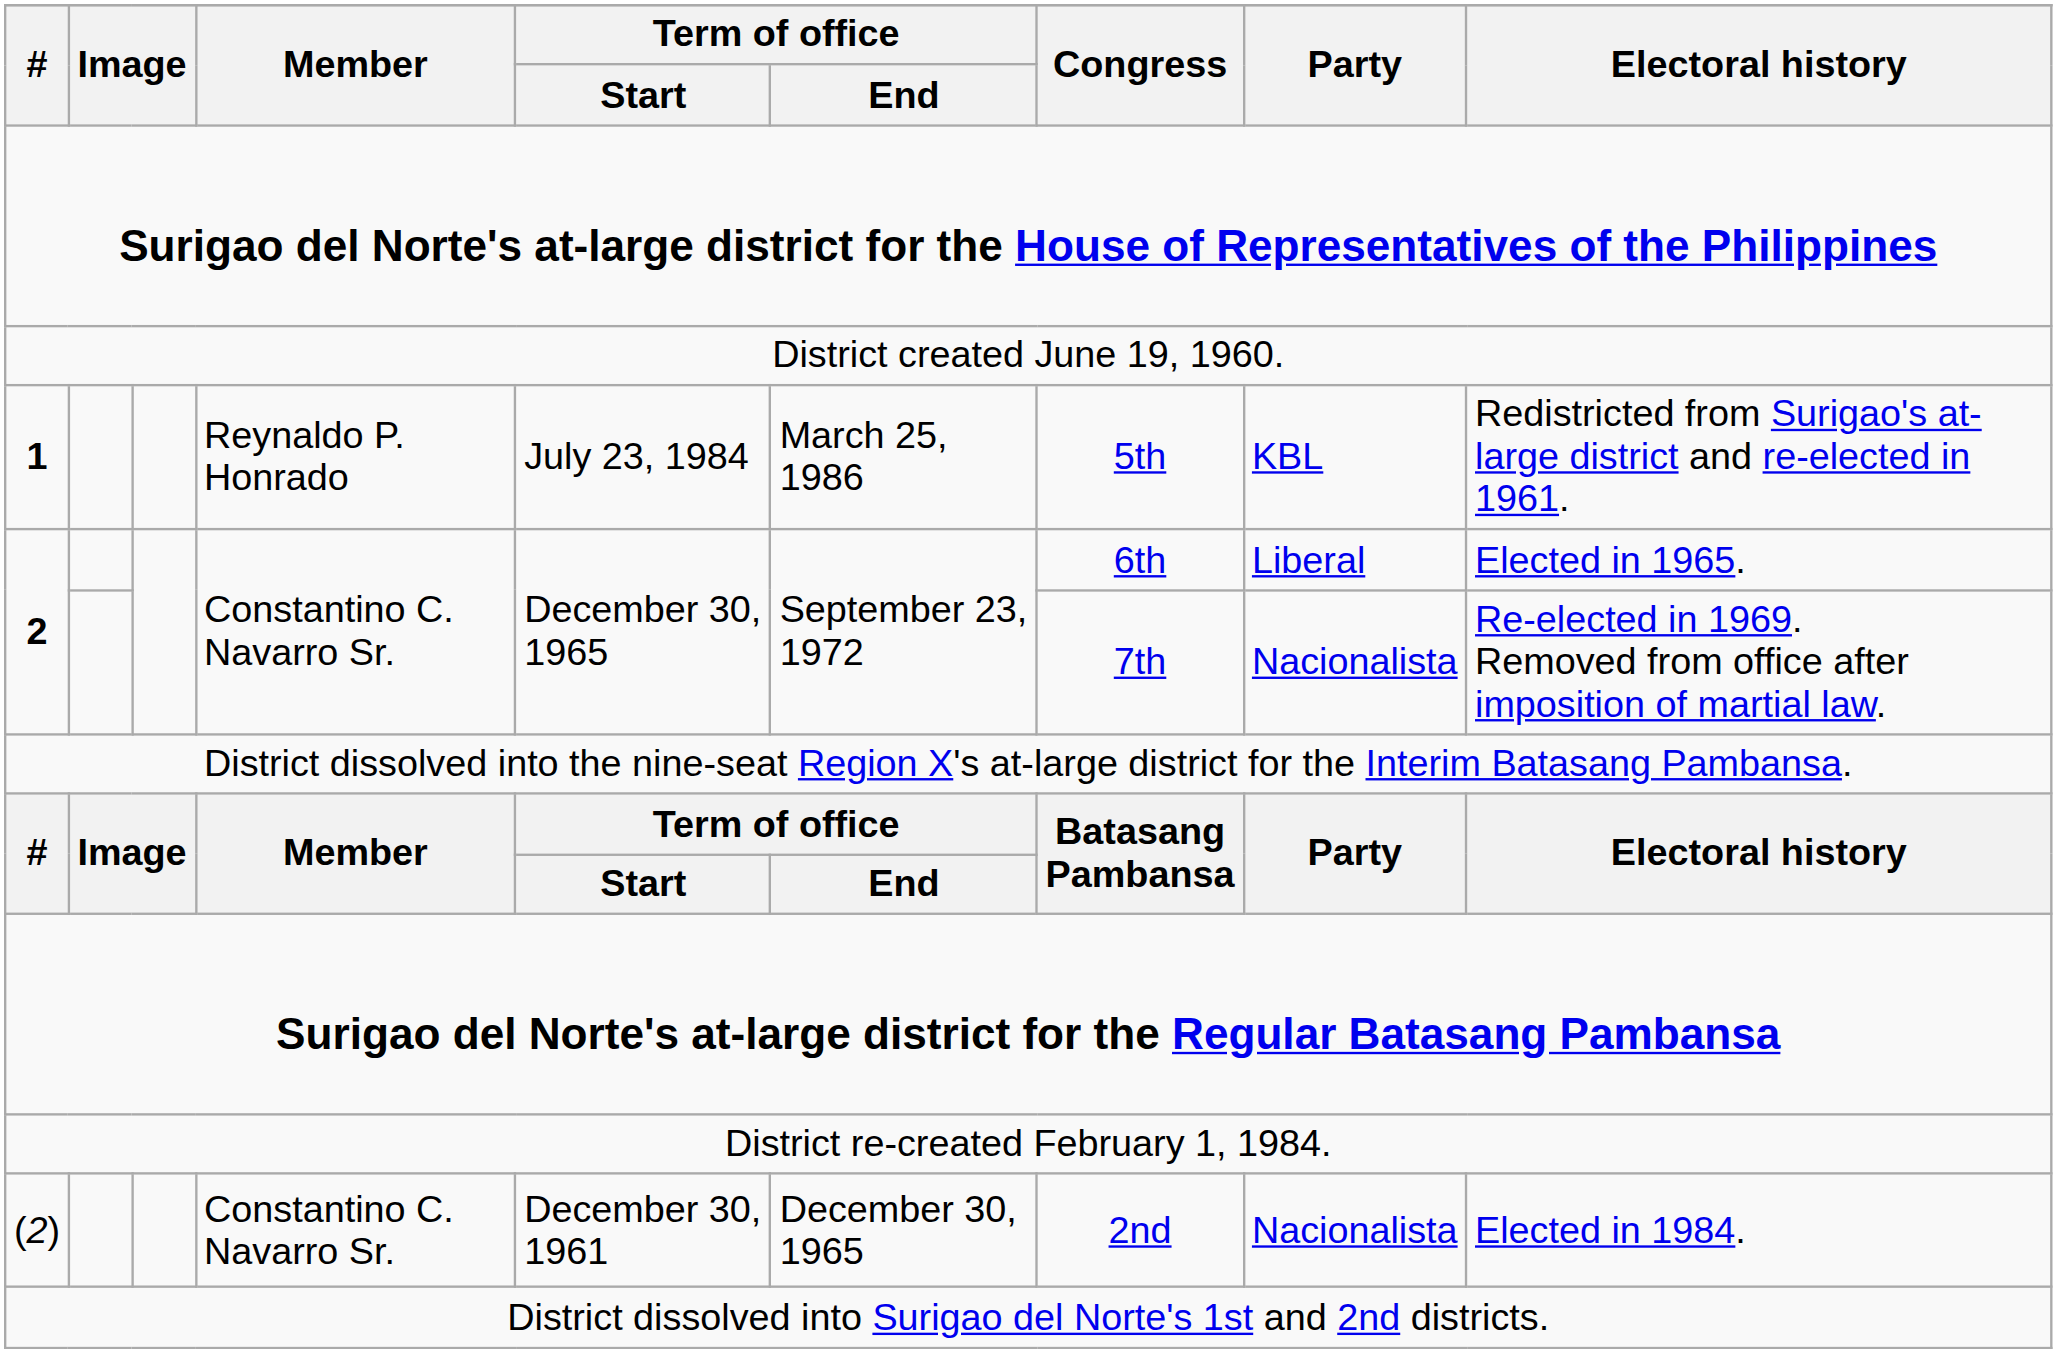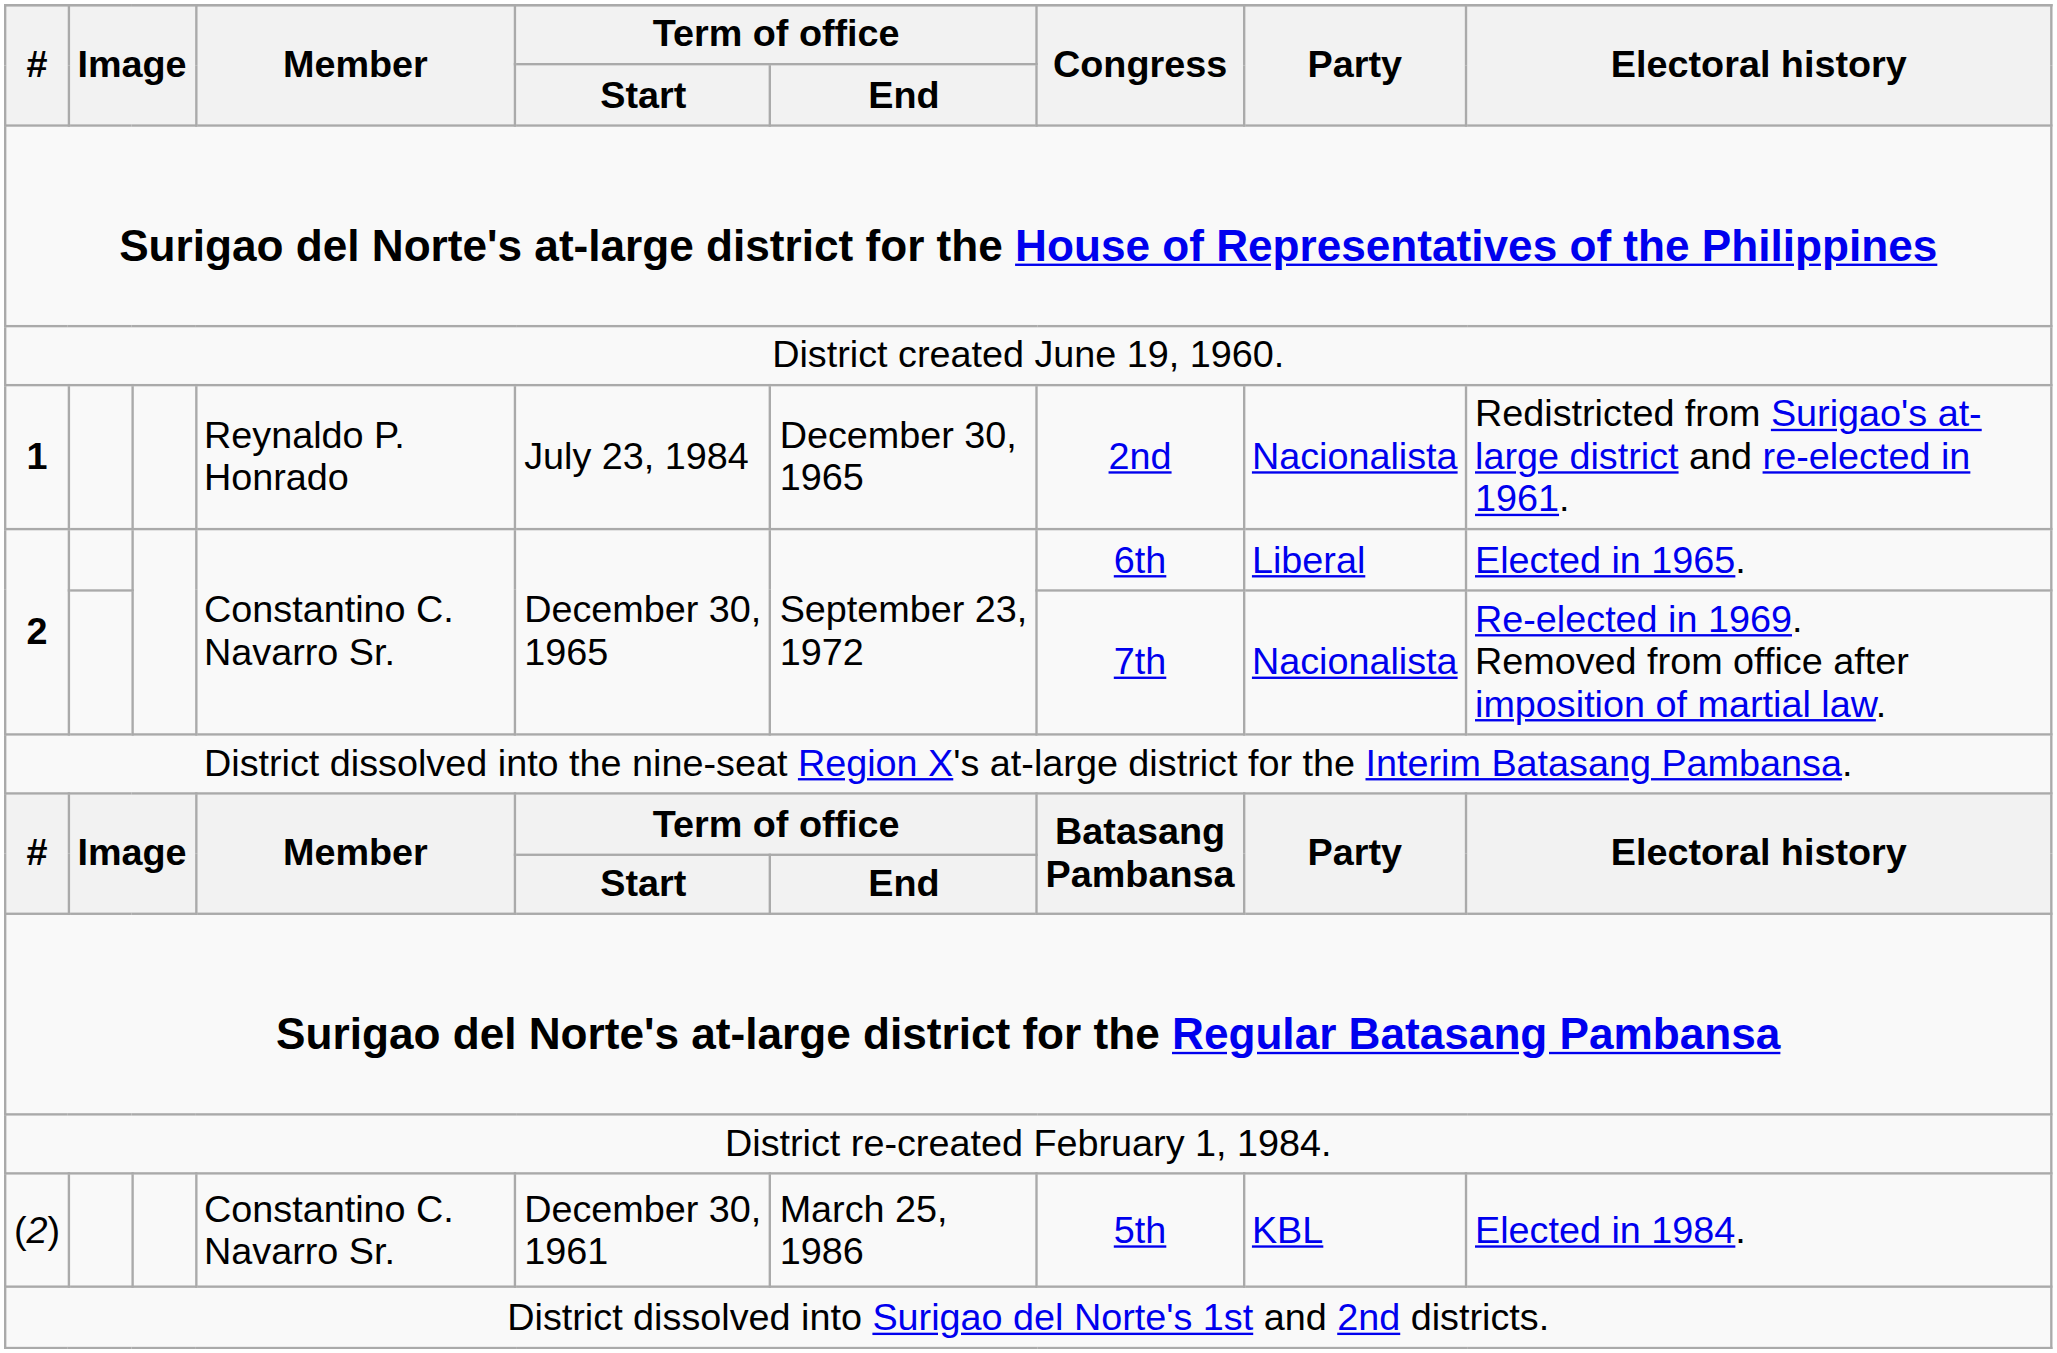(864, 456) March 25, 1986 -> (898, 456) December 30, 1965
(1140, 456) 5th -> (1140, 456) 2nd
(1288, 456) KBL -> (1355, 456) Nacionalista
(898, 1230) December 30, 1965 -> (864, 1230) March 25, 1986
(1140, 1230) 2nd -> (1140, 1230) 5th
(1355, 1230) Nacionalista -> (1288, 1230) KBL
